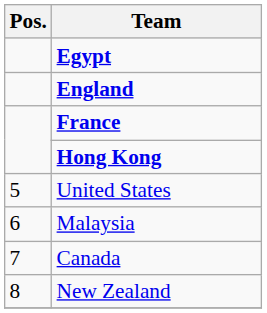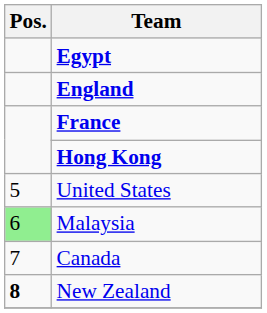(15, 223) no background -> (15, 223) lightgreen background
(15, 291) normal -> (15, 291) bold
